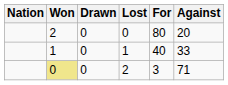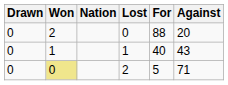columns swapped: (26, 13) <-> (98, 13)
(159, 32) 80 -> (159, 32) 88
(184, 51) 33 -> (184, 51) 43
(156, 70) 3 -> (156, 70) 5
